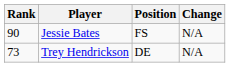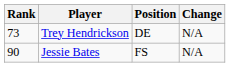rows swapped: (85, 52) <-> (70, 33)
